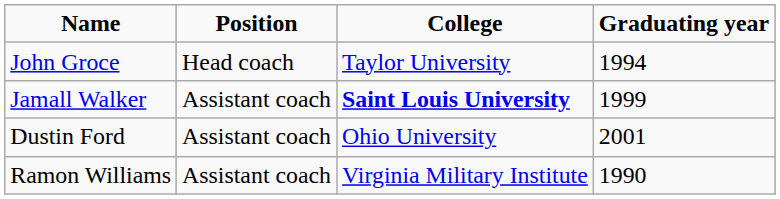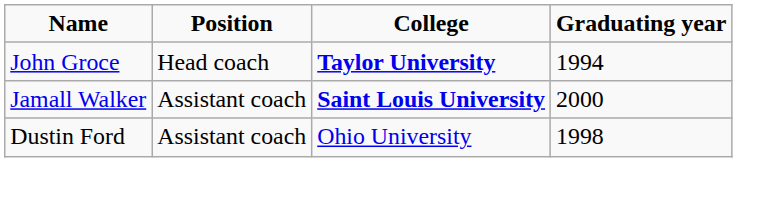(426, 61) normal -> (406, 61) bold
(623, 99) 1999 -> (580, 99) 2000
(623, 136) 2001 -> (580, 136) 1998
- row: (91, 174)
